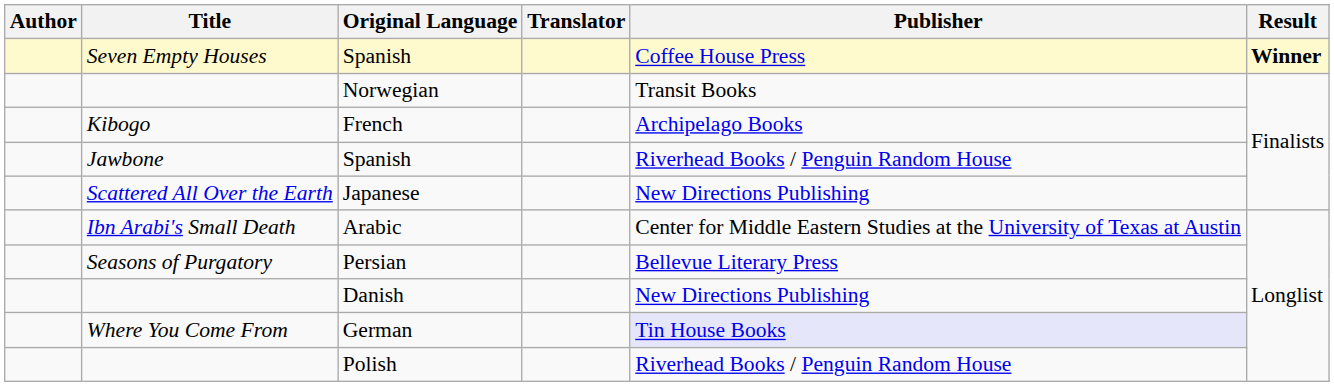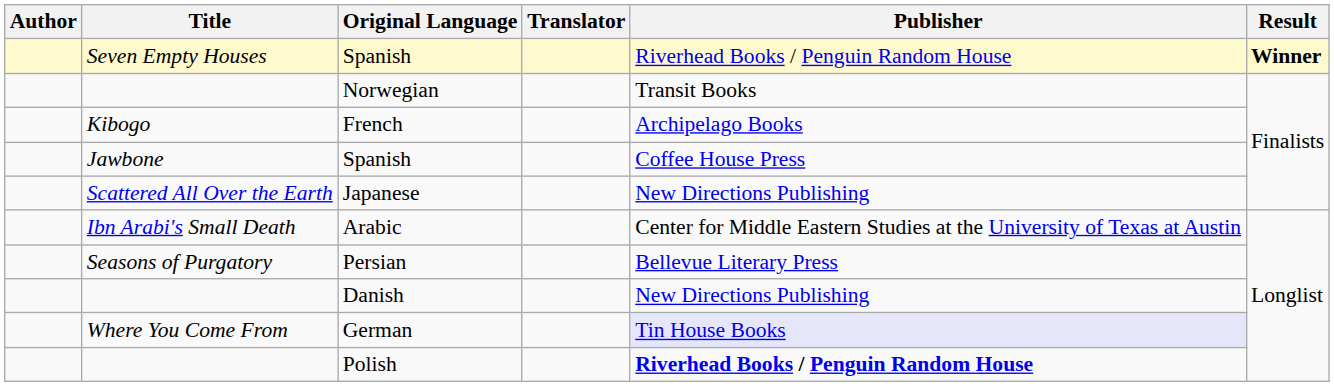(720, 55) Coffee House Press -> (823, 55) Riverhead Books / Penguin Random House
(823, 158) Riverhead Books / Penguin Random House -> (720, 158) Coffee House Press
(823, 364) normal -> (834, 364) bold
